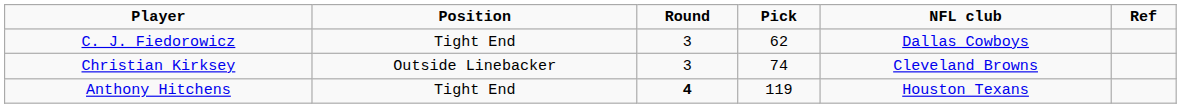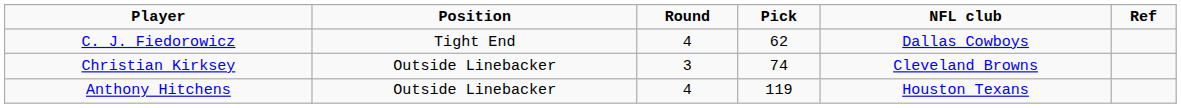(687, 41) 3 -> (687, 41) 4
(475, 91) Tight End -> (475, 91) Outside Linebacker
(687, 91) bold -> (687, 91) normal
